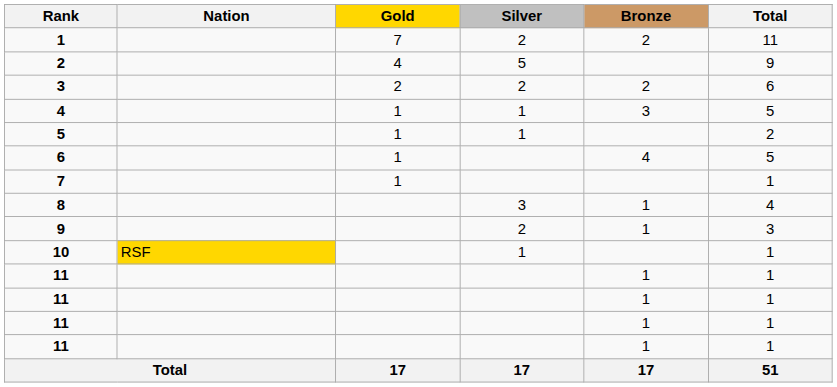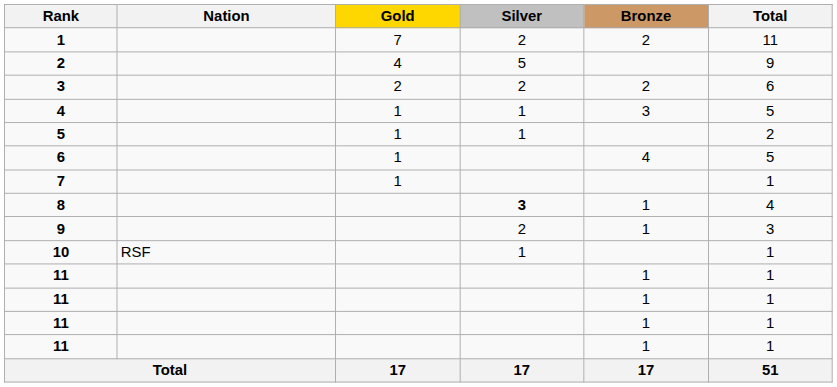(522, 205) normal -> (522, 205) bold
(136, 252) gold background -> (136, 252) no background
